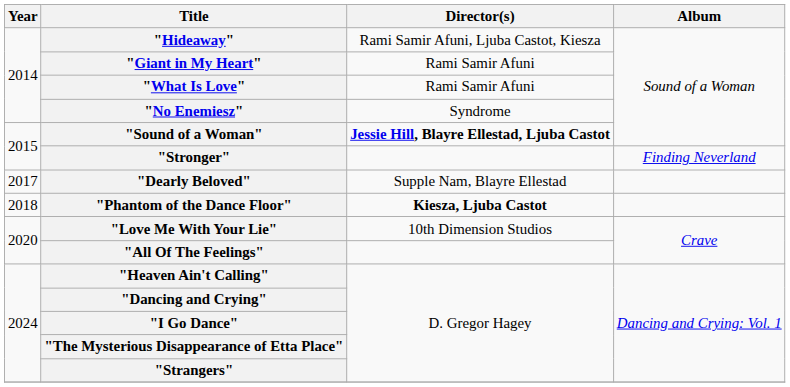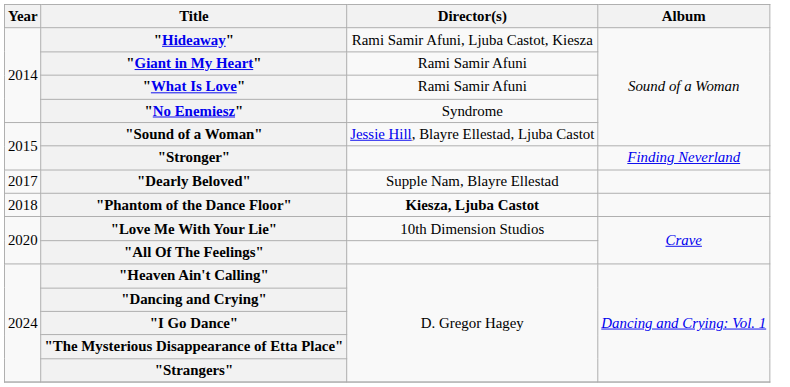(480, 134) bold -> (472, 134) normal
